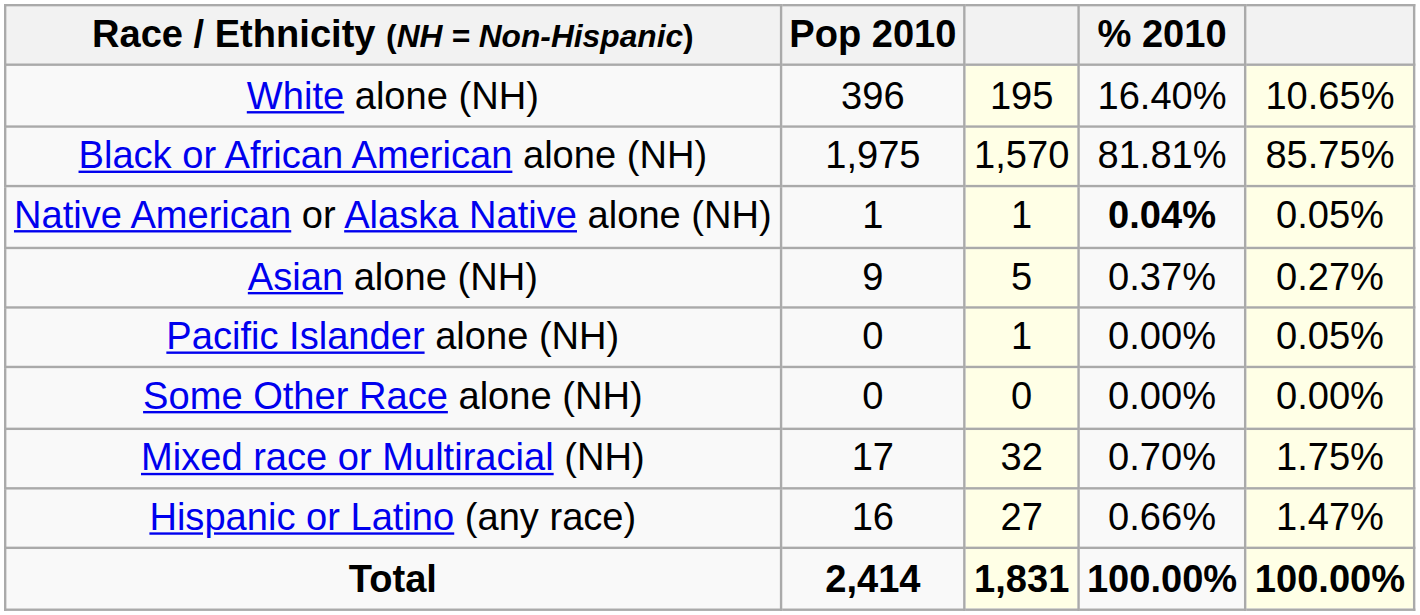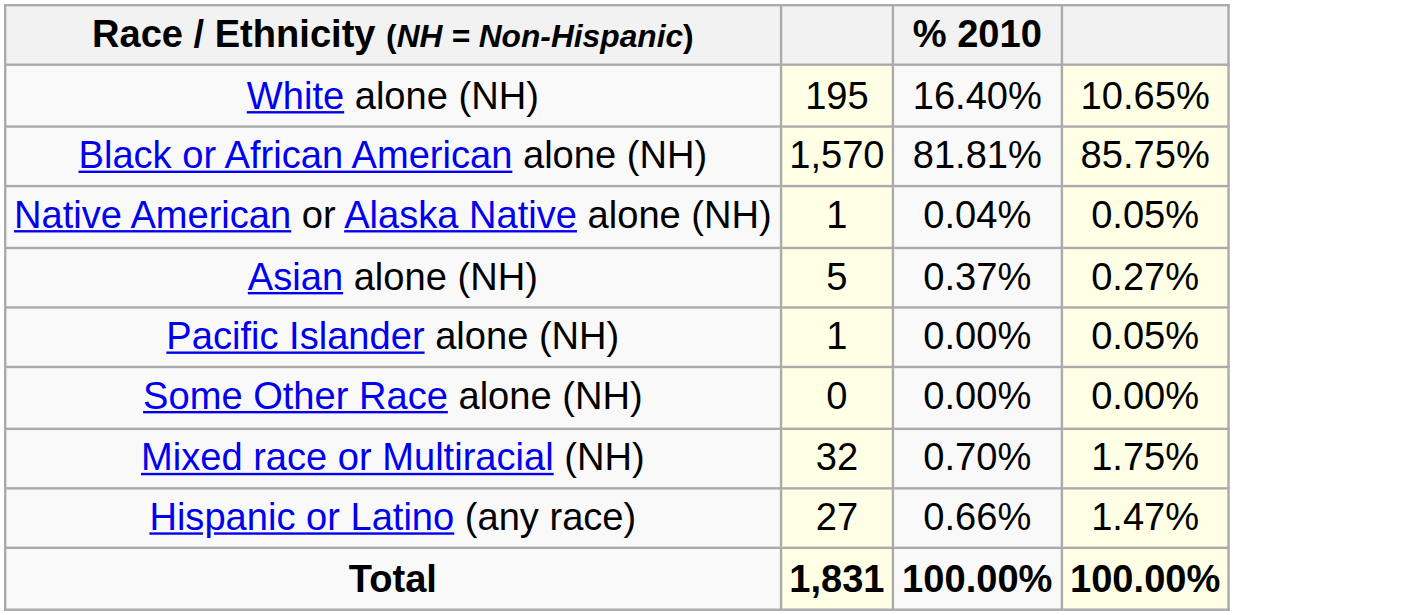- column: (873, 34)
(1162, 215) bold -> (977, 215) normal
